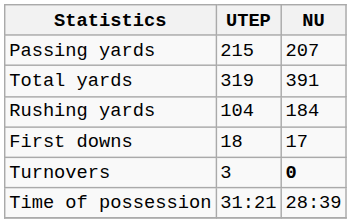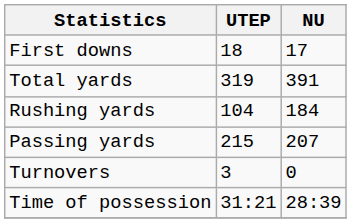rows swapped: (71, 142) <-> (82, 50)
(291, 173) bold -> (291, 173) normal
